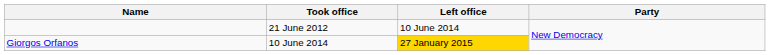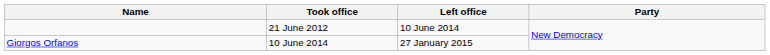(436, 43) gold background -> (436, 43) no background
